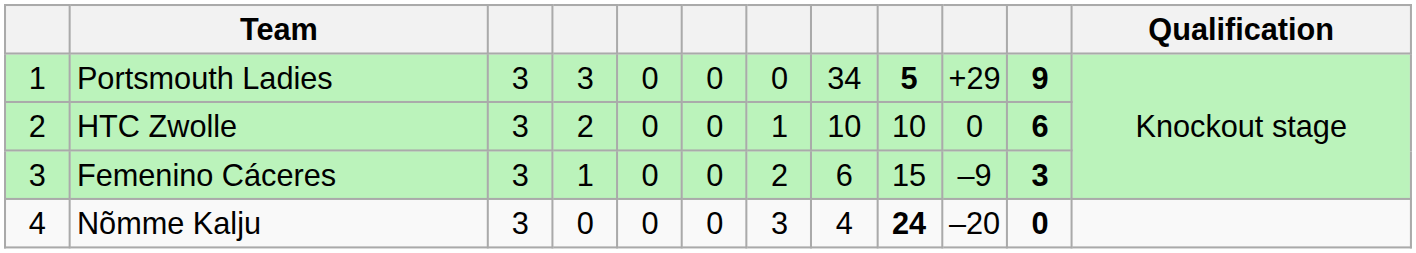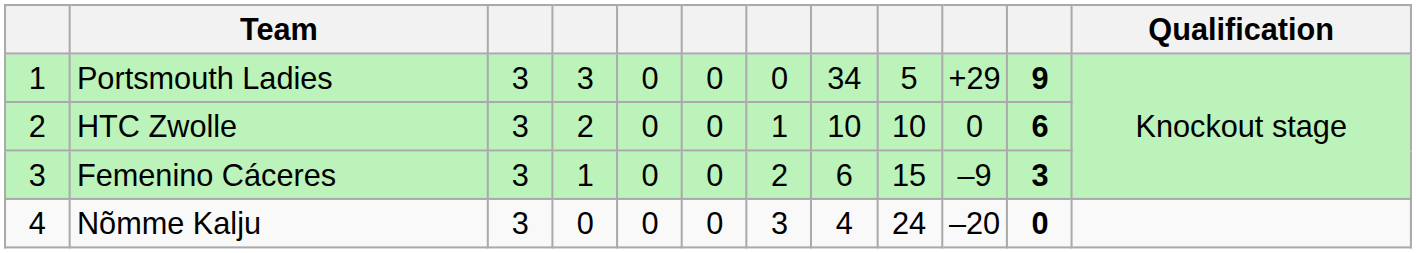(909, 78) bold -> (909, 78) normal
(909, 224) bold -> (909, 224) normal
